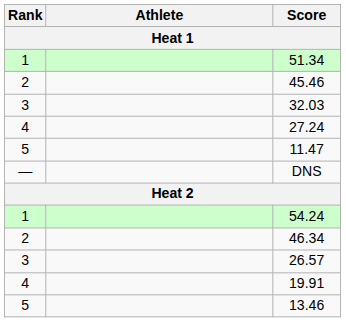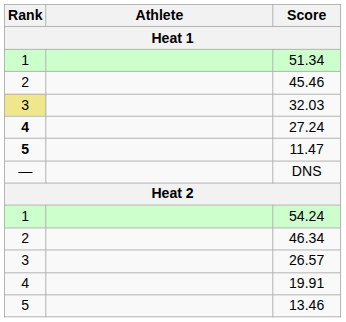(25, 104) no background -> (25, 104) khaki background
(25, 127) normal -> (25, 127) bold
(25, 149) normal -> (25, 149) bold
